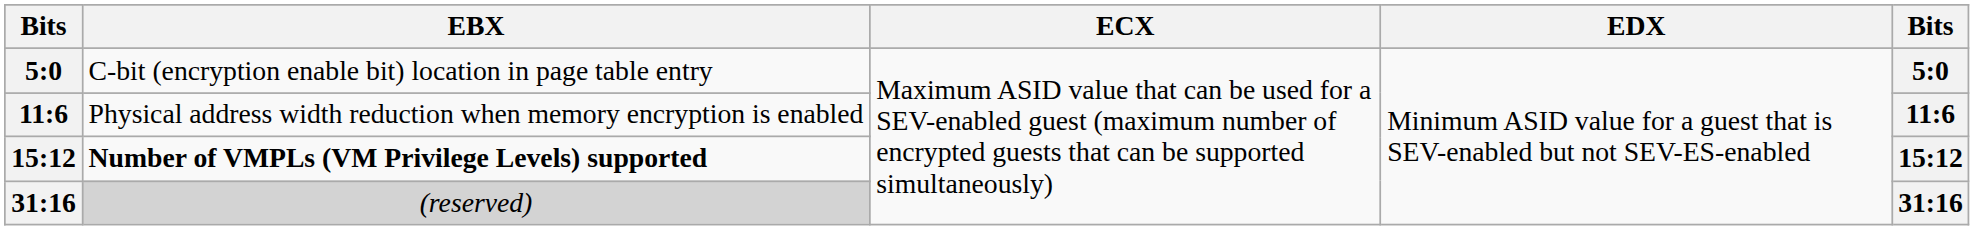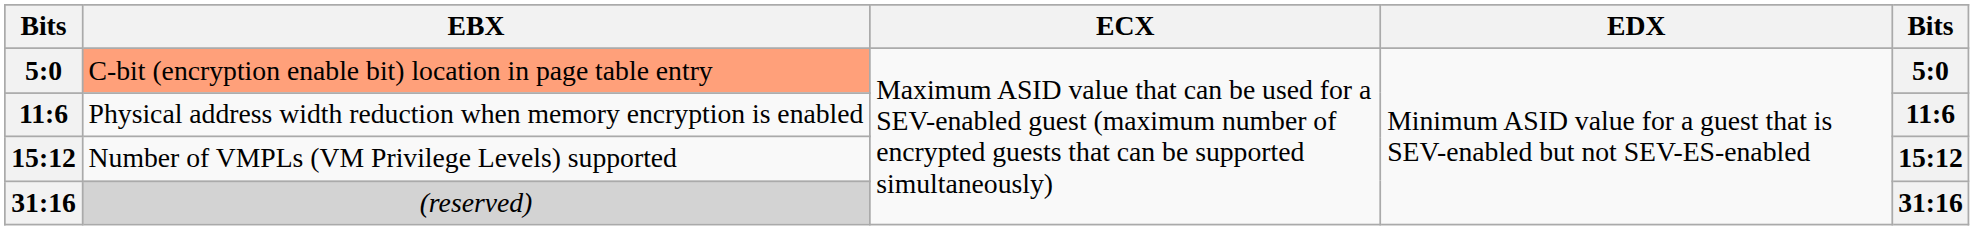(401, 70) no background -> (401, 70) lightsalmon background
(398, 158) bold -> (383, 158) normal
